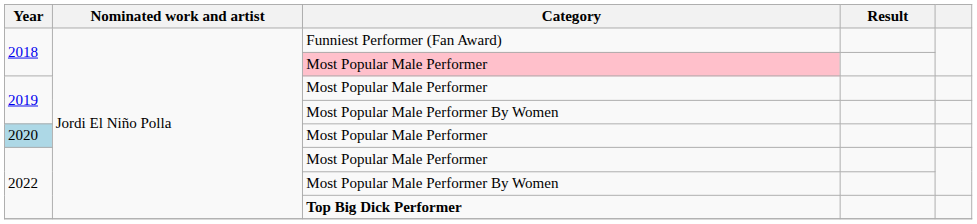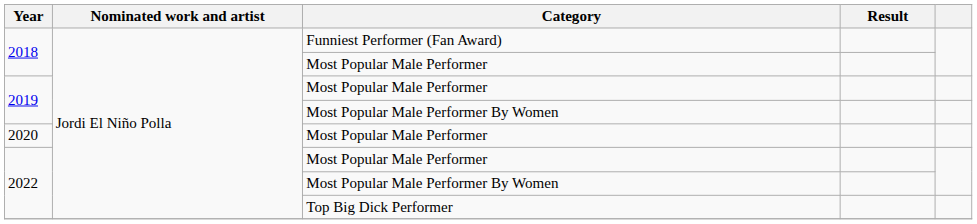(397, 64) pink background -> (397, 64) no background
(23, 135) lightblue background -> (23, 135) no background
(384, 207) bold -> (380, 207) normal
